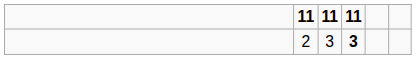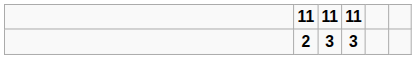(306, 41) normal -> (306, 41) bold
(330, 41) normal -> (330, 41) bold
